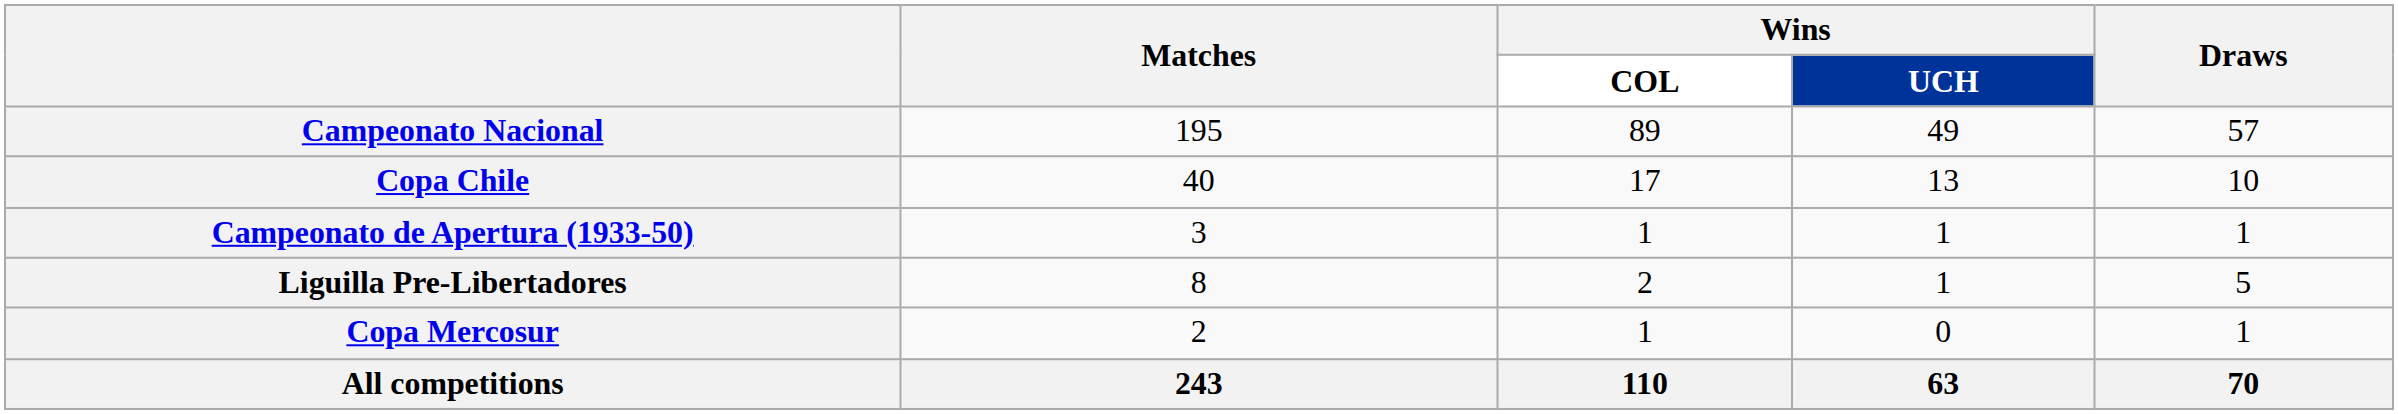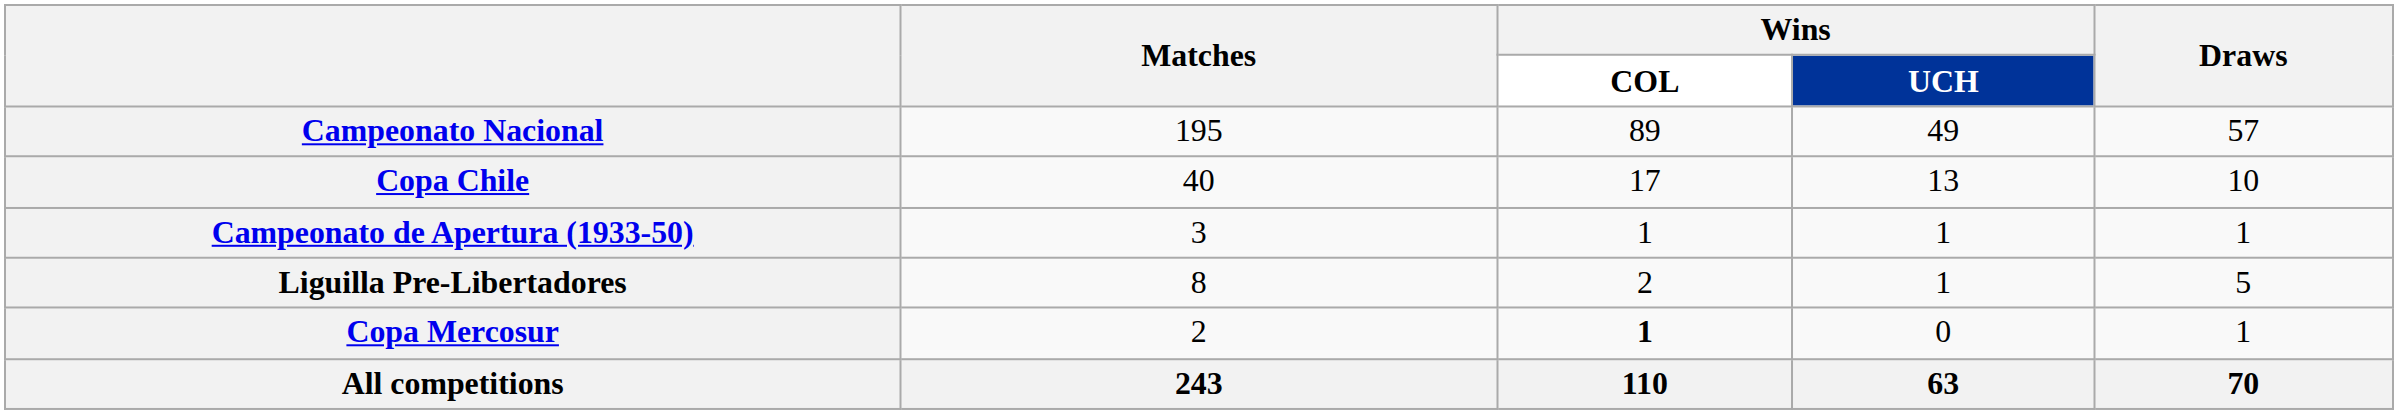(1645, 332) normal -> (1645, 332) bold
